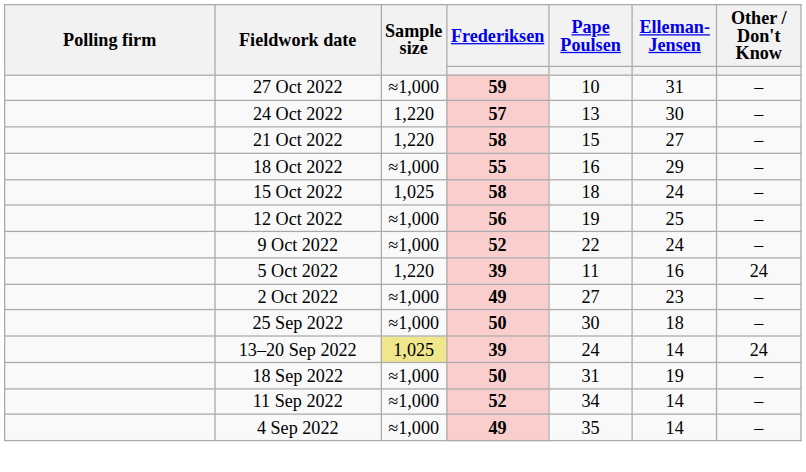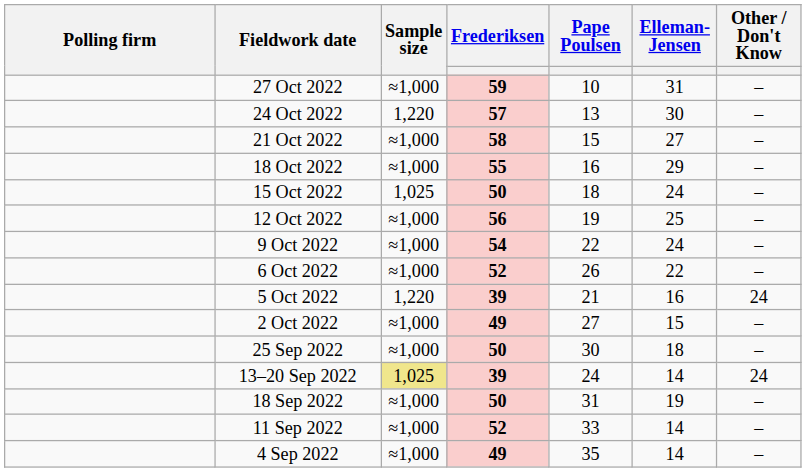(414, 140) 1,220 -> (414, 140) ≈1,000
(498, 193) 58 -> (498, 193) 50
(498, 245) 52 -> (498, 245) 54
+ row: (298, 271)
(591, 271) 11 -> (591, 297) 21
(675, 297) 23 -> (675, 323) 15
(591, 402) 34 -> (591, 428) 33
